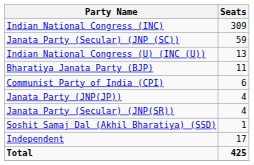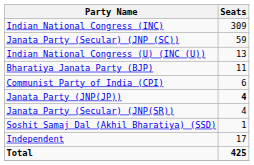(244, 97) normal -> (244, 97) bold
